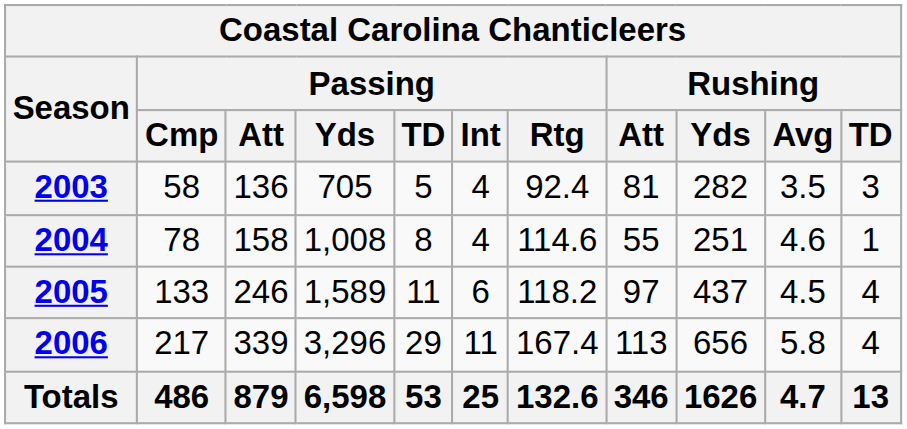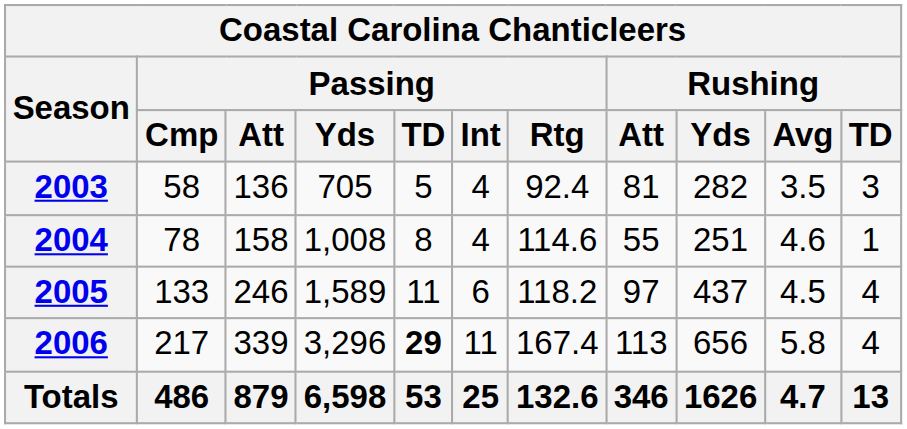(423, 344) normal -> (423, 344) bold
